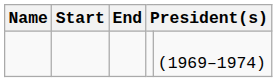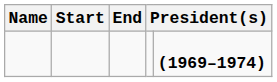(212, 64) normal -> (212, 64) bold
